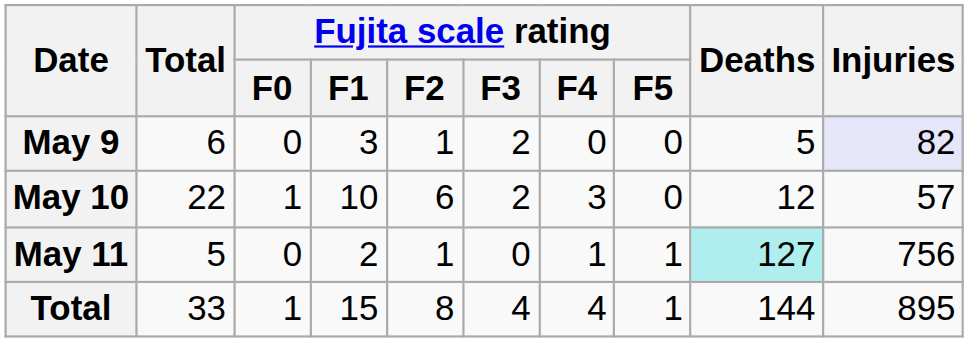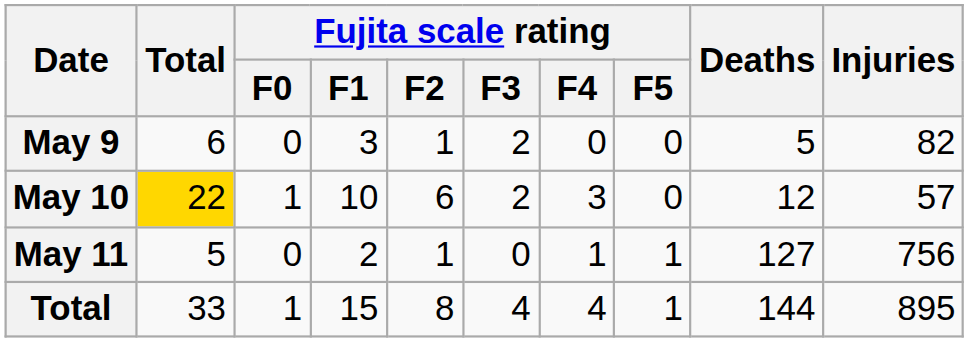(936, 142) lavender background -> (936, 142) no background
(207, 198) no background -> (207, 198) gold background
(786, 253) paleturquoise background -> (786, 253) no background
